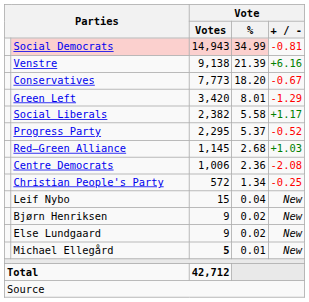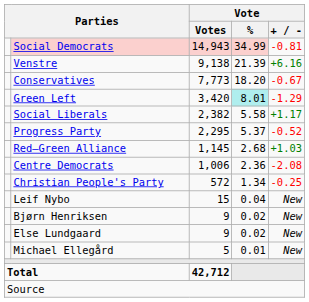(253, 98) no background -> (253, 98) paleturquoise background
(226, 250) bold -> (226, 250) normal
